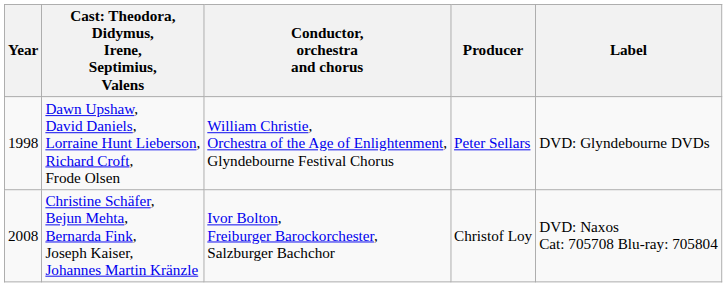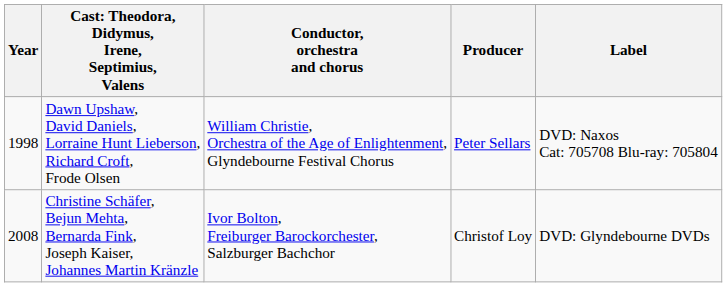(624, 143) DVD: Glyndebourne DVDs -> (628, 143) DVD: Naxos Cat: 705708 Blu-ray: 705804
(628, 235) DVD: Naxos Cat: 705708 Blu-ray: 705804 -> (624, 235) DVD: Glyndebourne DVDs
